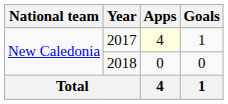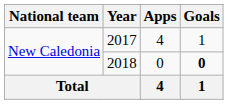(160, 39) lightyellow background -> (160, 39) no background
(202, 63) normal -> (202, 63) bold
